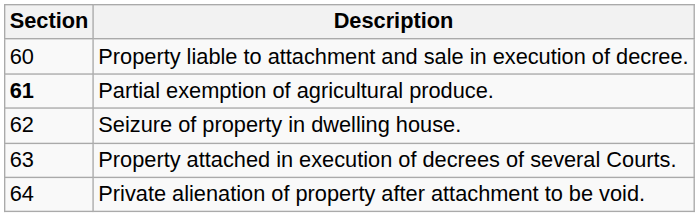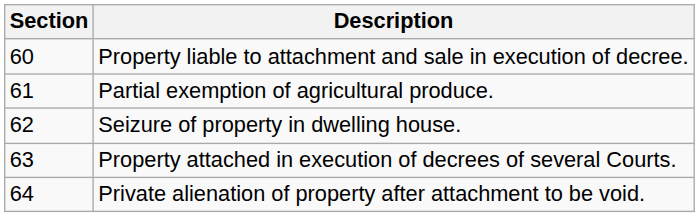(22, 90) bold -> (22, 90) normal
